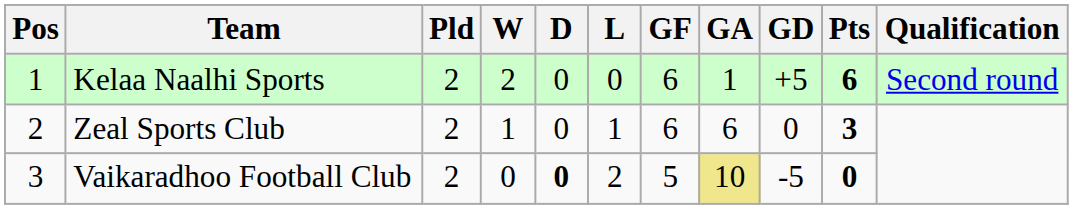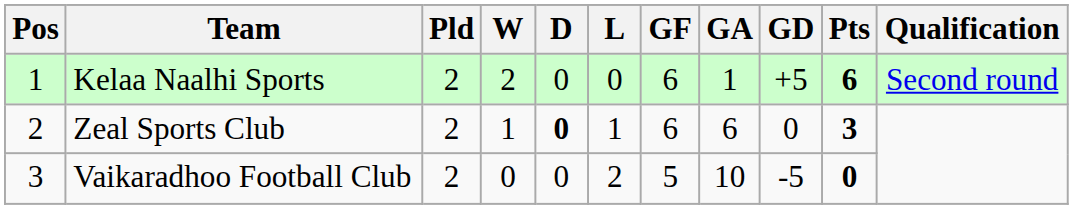(561, 128) normal -> (561, 128) bold
(561, 177) bold -> (561, 177) normal
(730, 177) khaki background -> (730, 177) no background
